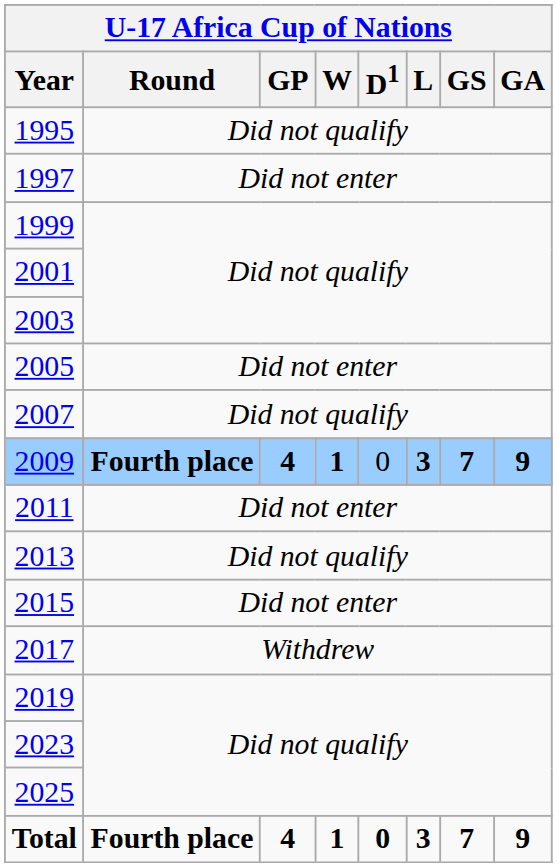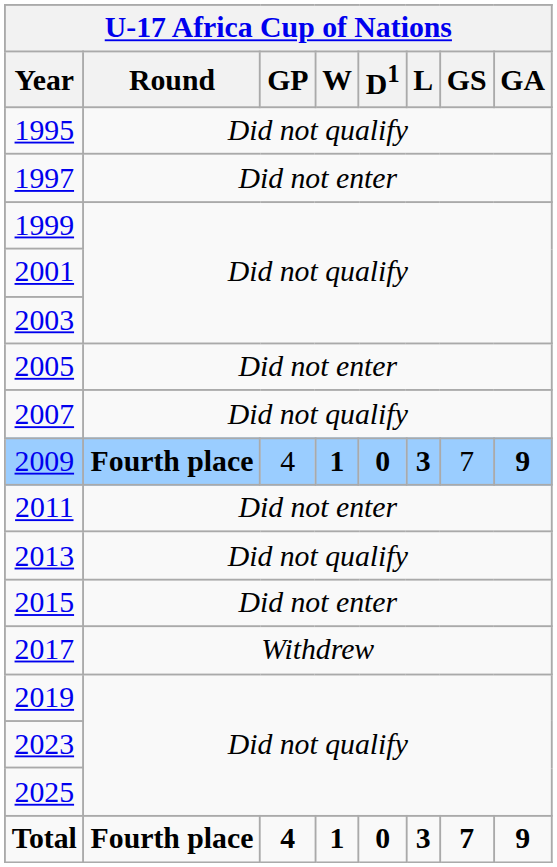(288, 460) bold -> (288, 460) normal
(383, 460) normal -> (383, 460) bold
(467, 460) bold -> (467, 460) normal
